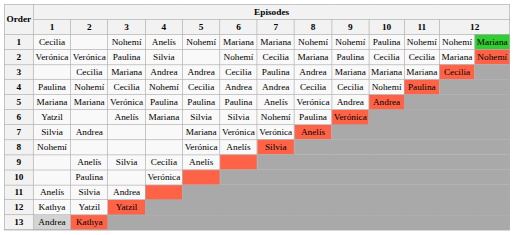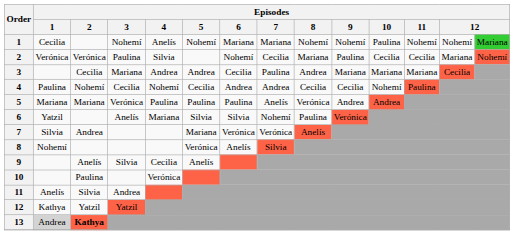(89, 222) normal -> (89, 222) bold
